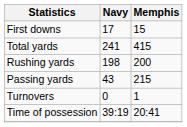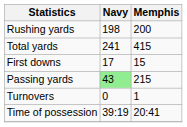rows swapped: (34, 29) <-> (41, 63)
(108, 79) no background -> (108, 79) lightgreen background
